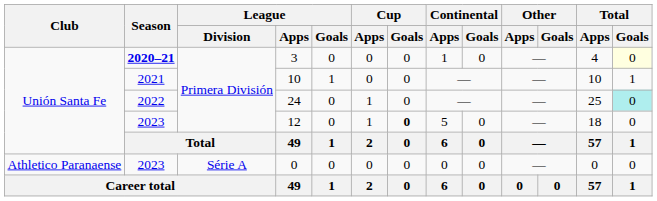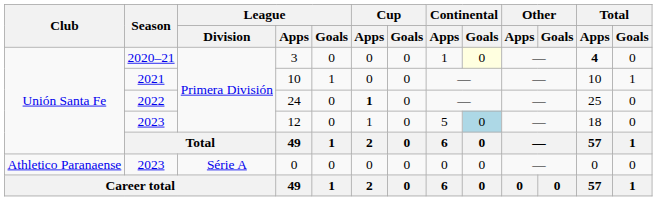(151, 57) bold -> (151, 57) normal
(482, 57) no background -> (482, 57) lightyellow background
(595, 57) normal -> (595, 57) bold
(632, 57) lightyellow background -> (632, 57) no background
(369, 100) normal -> (369, 100) bold
(632, 100) paleturquoise background -> (632, 100) no background
(407, 121) bold -> (407, 121) normal
(482, 121) no background -> (482, 121) lightblue background
